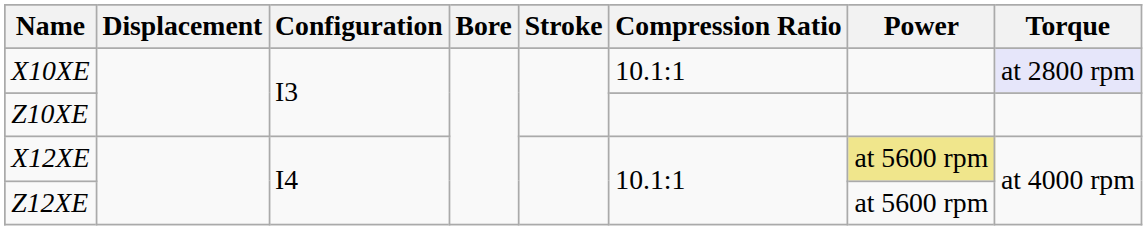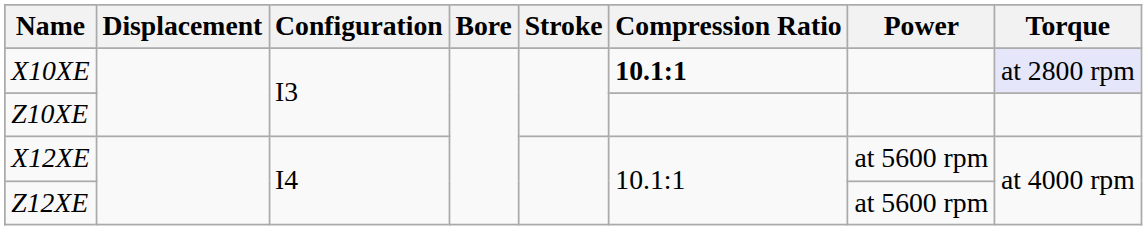(650, 70) normal -> (651, 70) bold
(921, 158) khaki background -> (921, 158) no background
